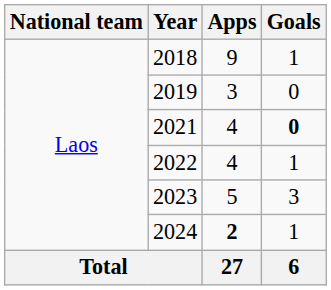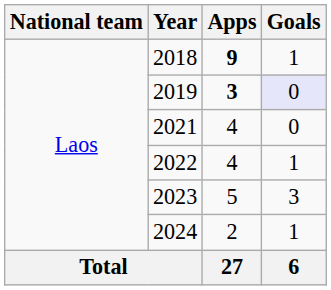(232, 57) normal -> (232, 57) bold
(232, 92) normal -> (232, 92) bold
(294, 92) no background -> (294, 92) lavender background
(294, 127) bold -> (294, 127) normal
(232, 232) bold -> (232, 232) normal
